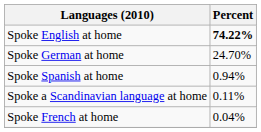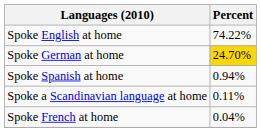(233, 35) bold -> (232, 35) normal
(232, 55) no background -> (232, 55) gold background
